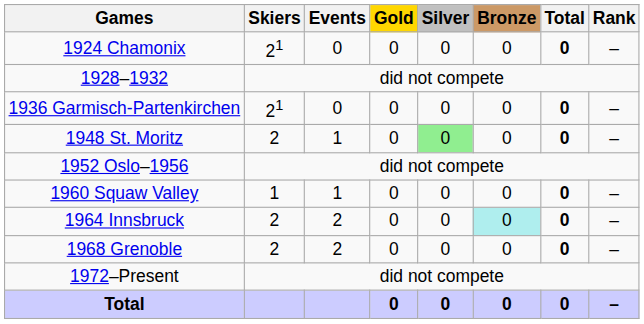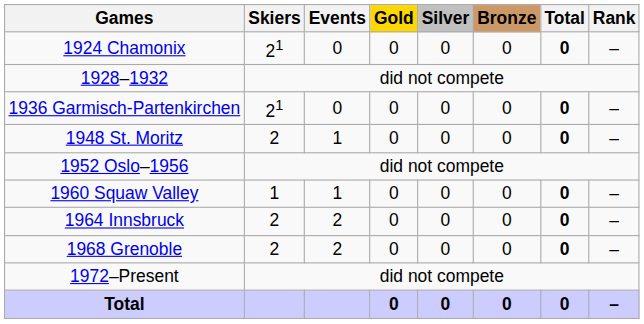(445, 138) lightgreen background -> (445, 138) no background
(507, 221) paleturquoise background -> (507, 221) no background
